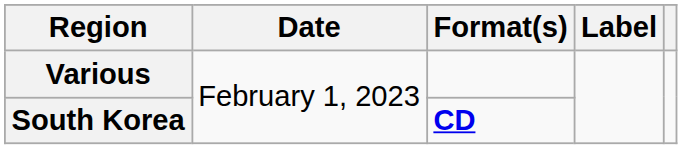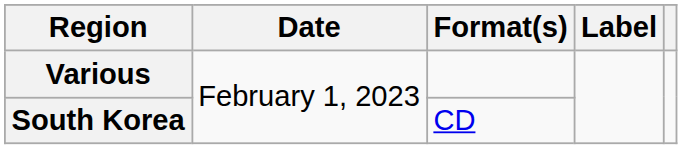(454, 119) bold -> (454, 119) normal
